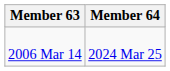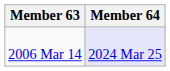(125, 54) no background -> (125, 54) lavender background
